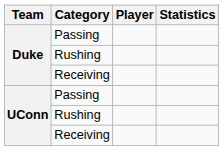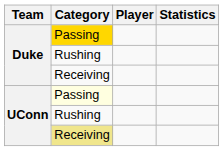(77, 35) no background -> (77, 35) gold background
(77, 95) no background -> (77, 95) lightyellow background
(82, 135) no background -> (82, 135) khaki background
